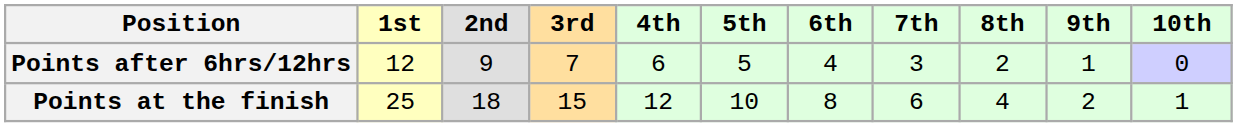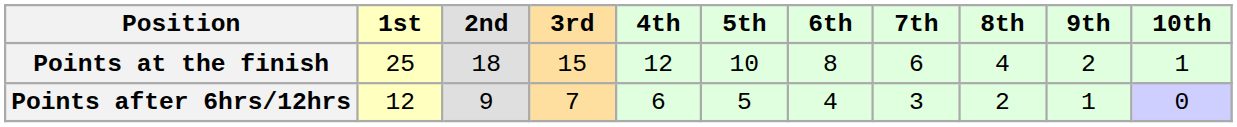rows swapped: (181, 63) <-> (181, 102)
